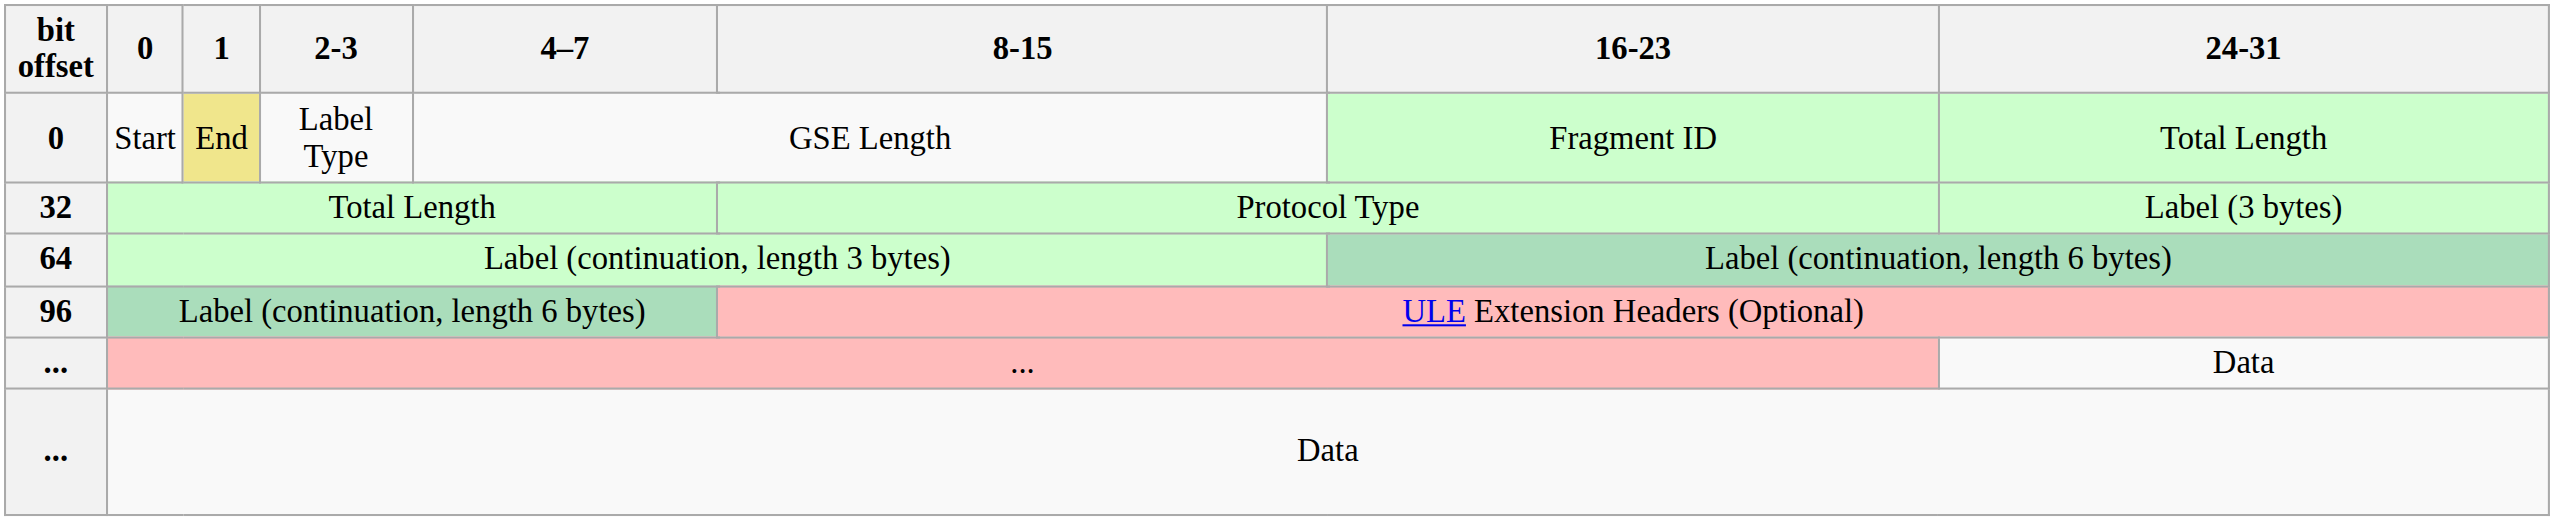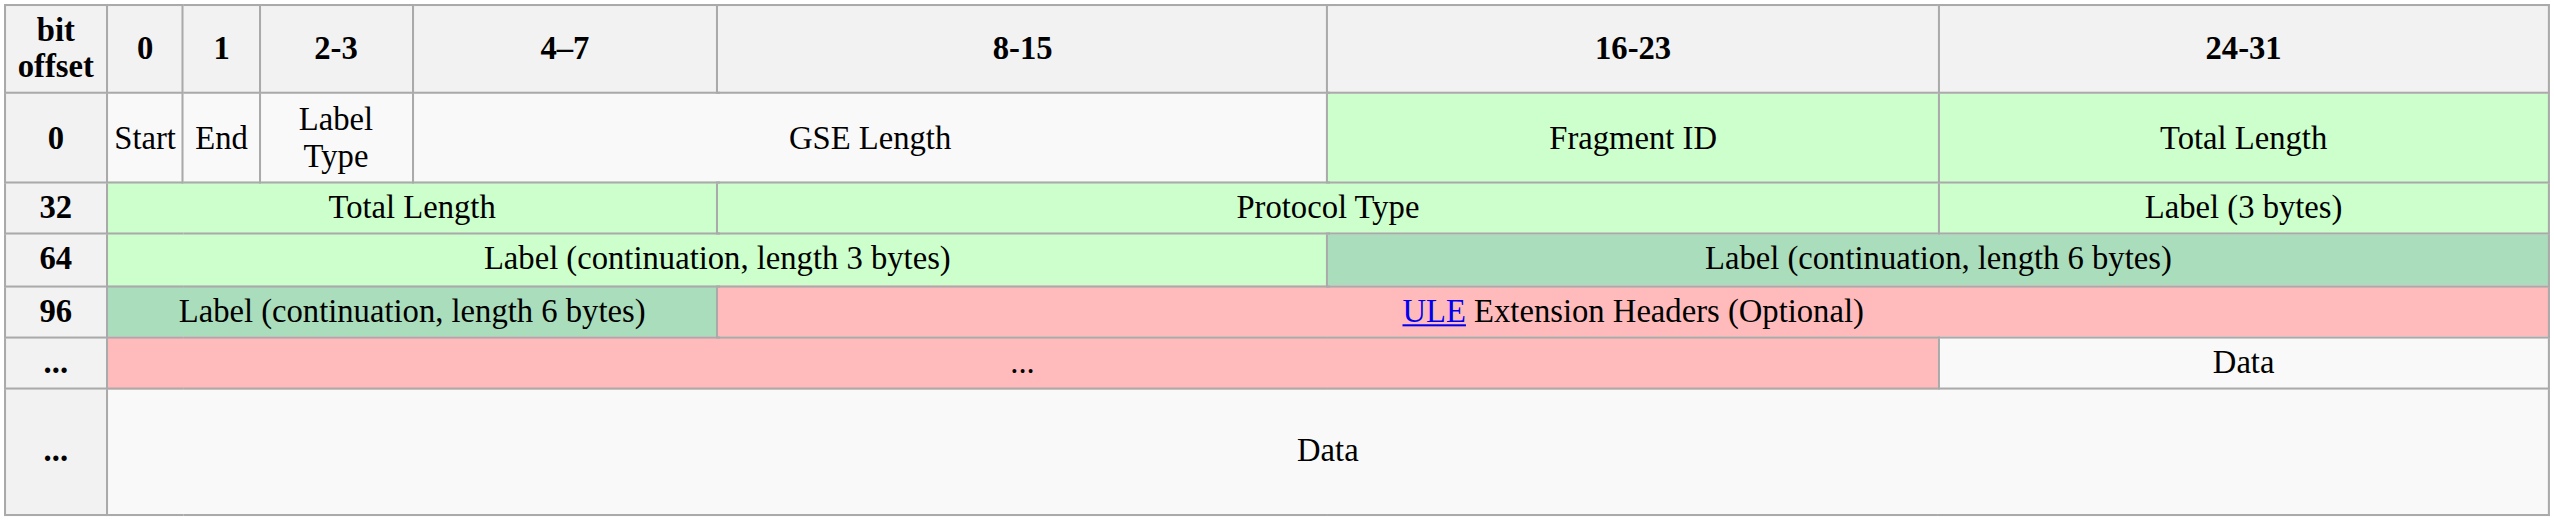(222, 137) khaki background -> (222, 137) no background
